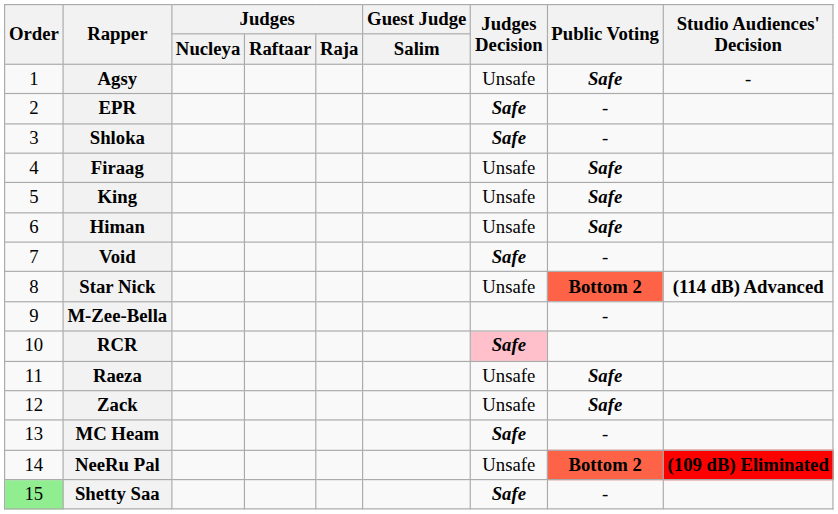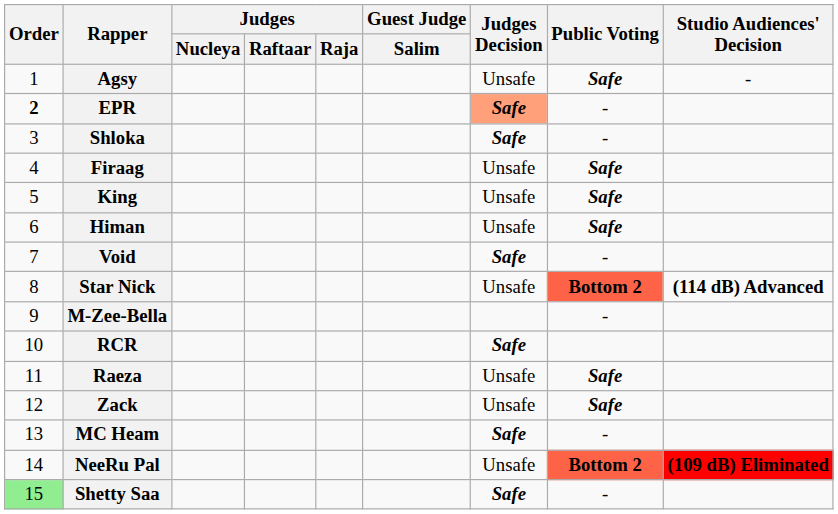(34, 108) normal -> (34, 108) bold
(509, 108) no background -> (509, 108) lightsalmon background
(509, 345) pink background -> (509, 345) no background
